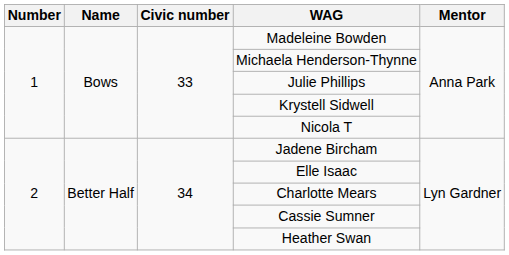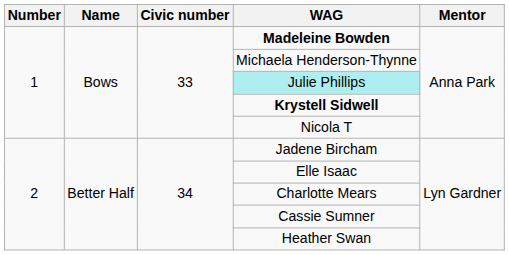(326, 37) normal -> (326, 37) bold
(326, 82) no background -> (326, 82) paleturquoise background
(326, 104) normal -> (326, 104) bold
